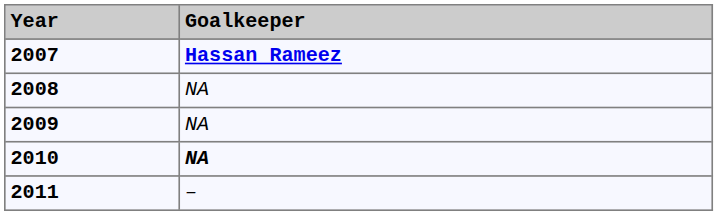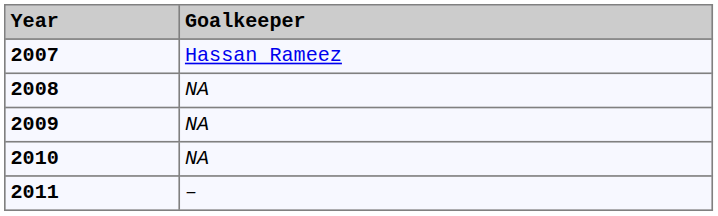(263, 56) bold -> (263, 56) normal
(197, 159) bold -> (197, 159) normal
